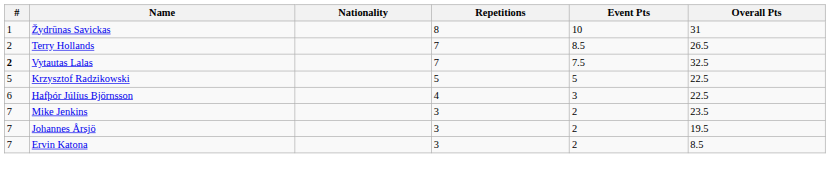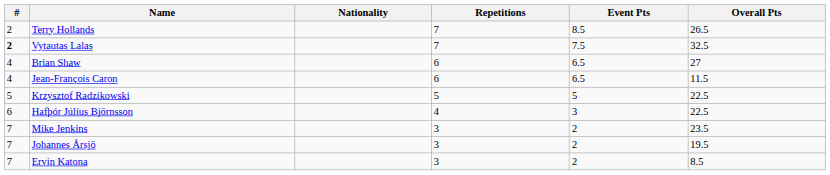- row: (71, 29)
+ row: (56, 62)
+ row: (75, 79)
